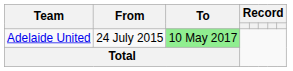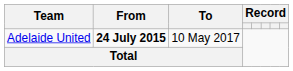(130, 38) normal -> (131, 38) bold
(203, 38) lightgreen background -> (206, 38) no background
